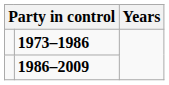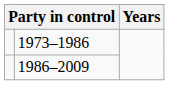(54, 42) bold -> (54, 42) normal
(54, 67) bold -> (54, 67) normal
